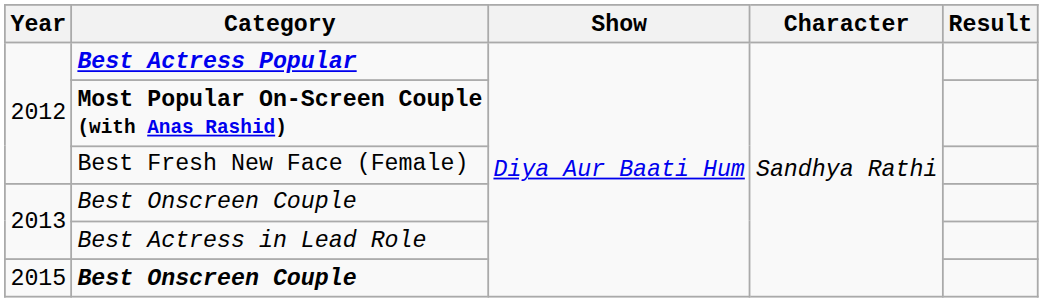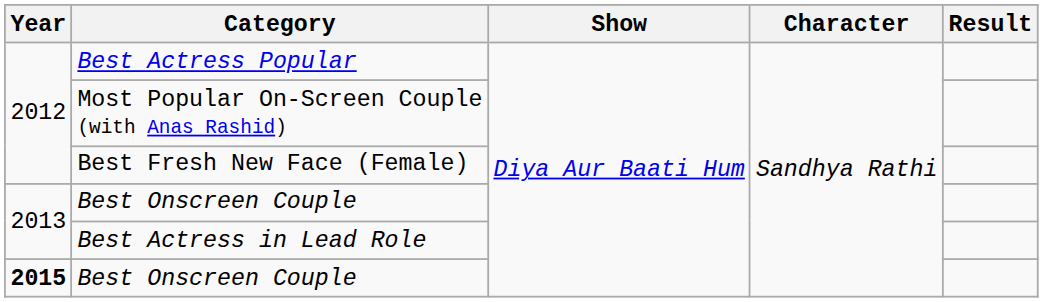(217, 62) bold -> (217, 62) normal
(280, 113) bold -> (280, 112) normal
(38, 278) normal -> (38, 278) bold
(217, 278) bold -> (217, 278) normal
